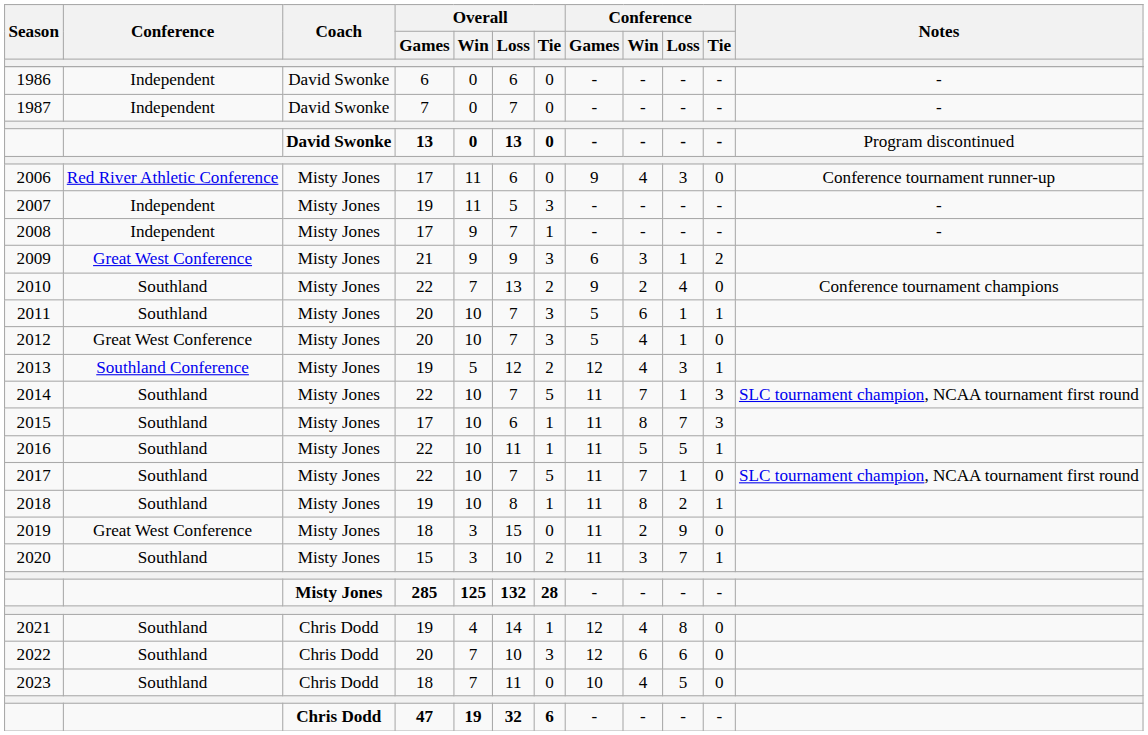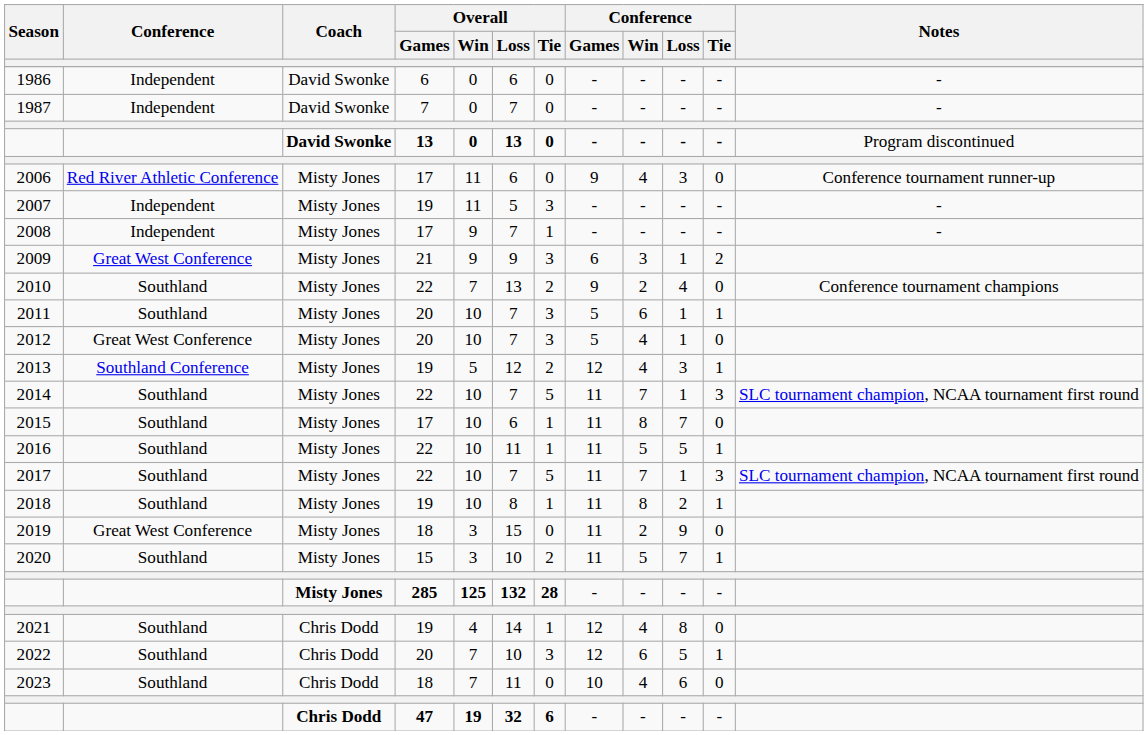(719, 421) 3 -> (719, 421) 0
(719, 476) 0 -> (719, 476) 3
(643, 557) 3 -> (643, 557) 5
(683, 654) 6 -> (683, 654) 5
(719, 654) 0 -> (719, 654) 1
(683, 682) 5 -> (683, 682) 6
